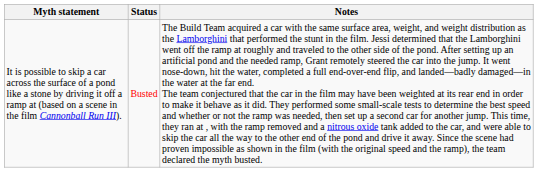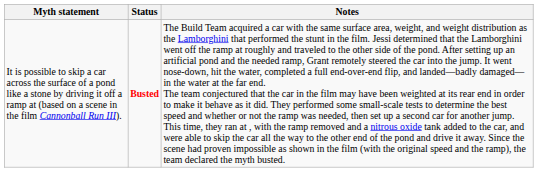(144, 93) normal -> (145, 93) bold
